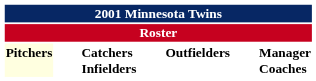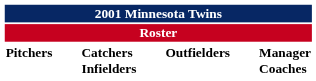(29, 52) lightyellow background -> (29, 52) no background
